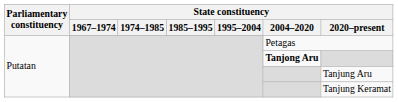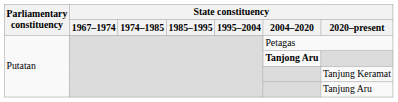(347, 74) Tanjung Aru -> (357, 74) Tanjung Keramat
(357, 89) Tanjung Keramat -> (347, 89) Tanjung Aru
